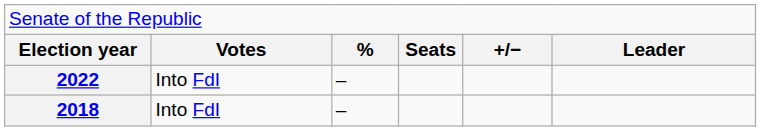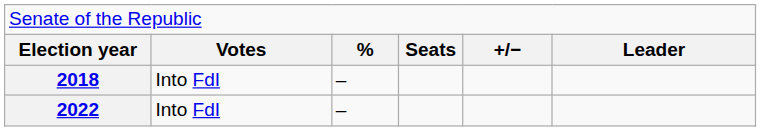rows swapped: (78, 110) <-> (78, 79)
